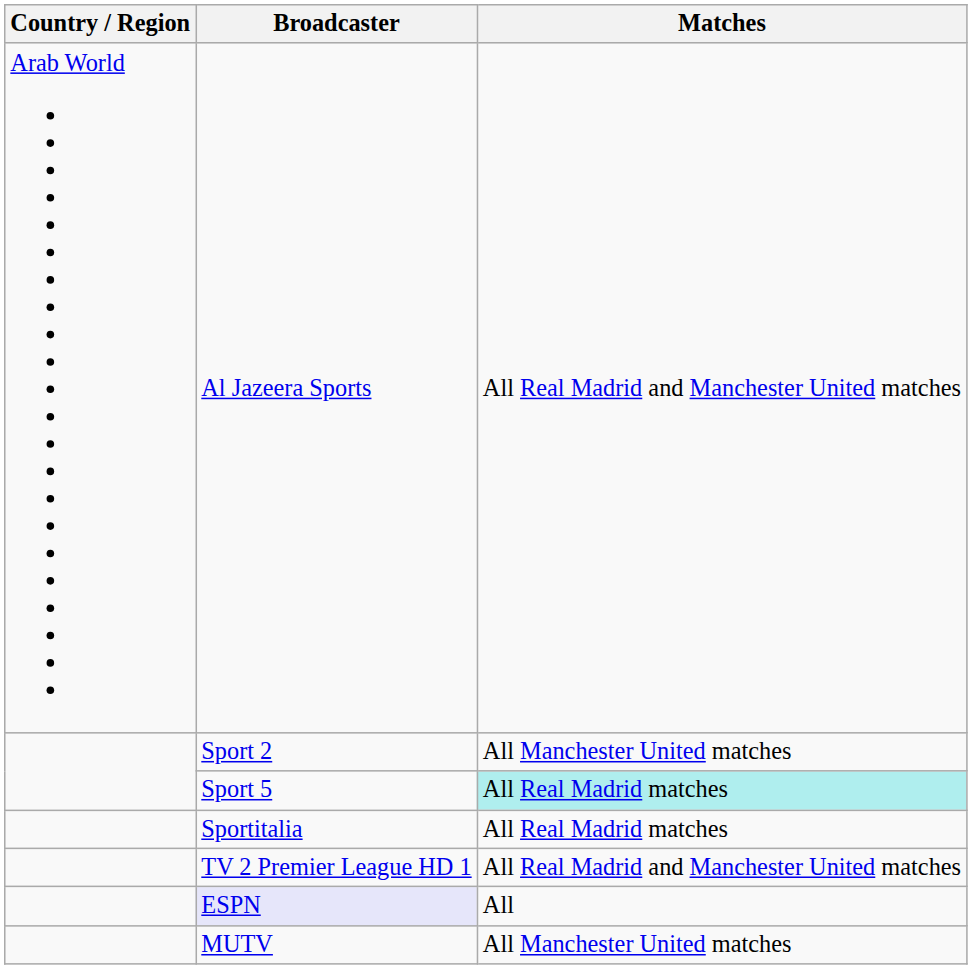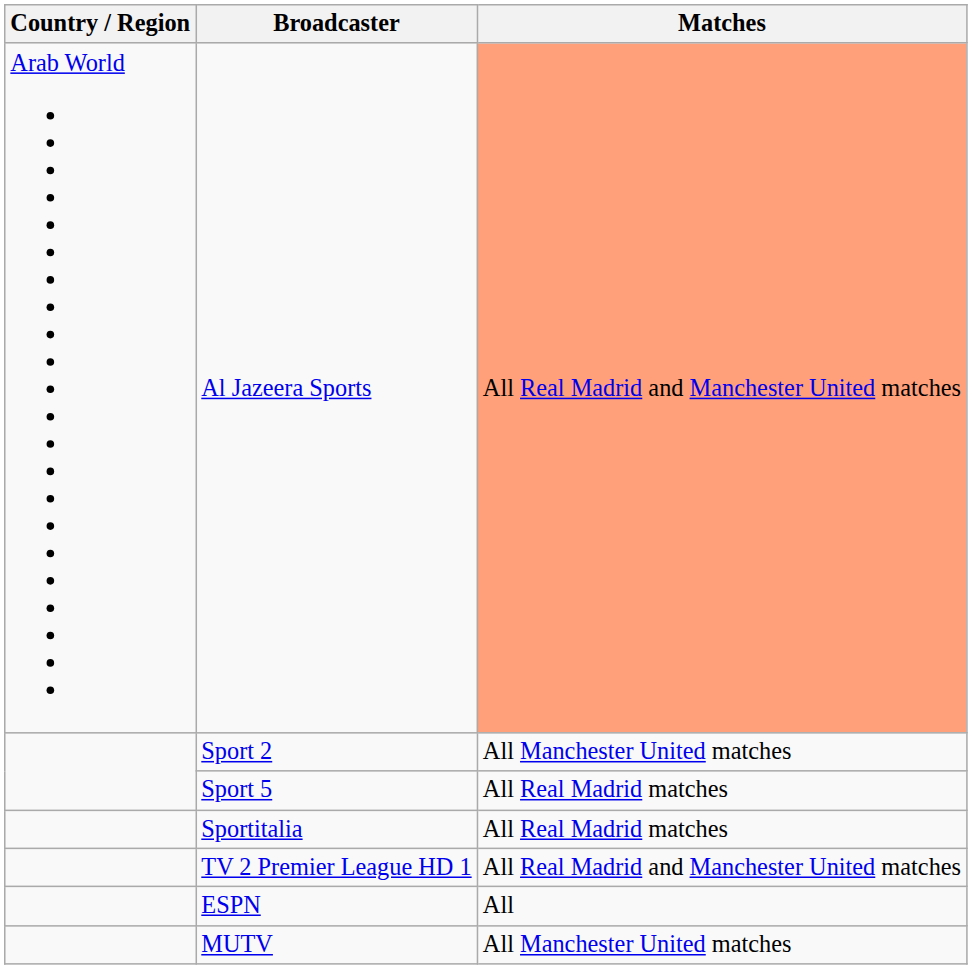(722, 387) no background -> (722, 387) lightsalmon background
(605, 790) paleturquoise background -> (605, 790) no background
(231, 905) lavender background -> (231, 905) no background
